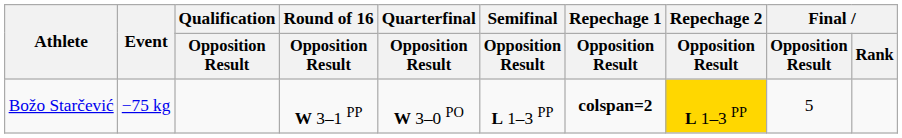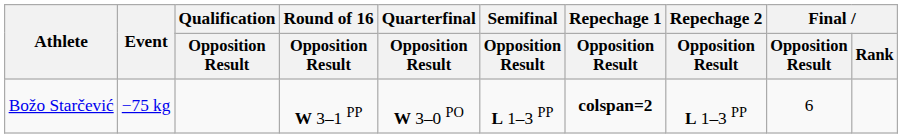(716, 116) gold background -> (716, 116) no background
(809, 106) 5 -> (809, 106) 6
